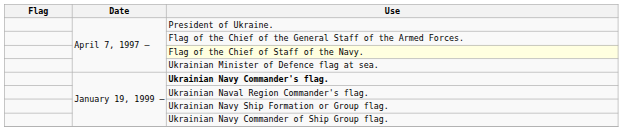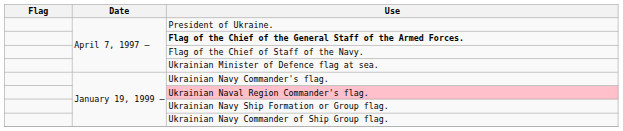(316, 38) normal -> (316, 38) bold
(266, 52) lightyellow background -> (266, 52) no background
(249, 79) bold -> (249, 79) normal
(269, 92) no background -> (269, 92) pink background
